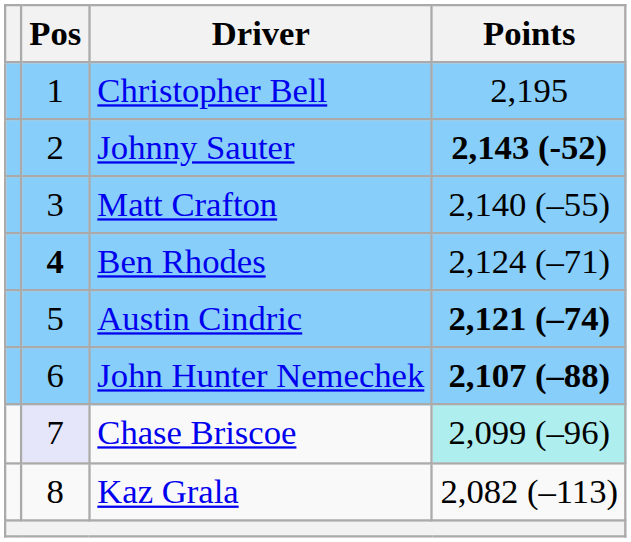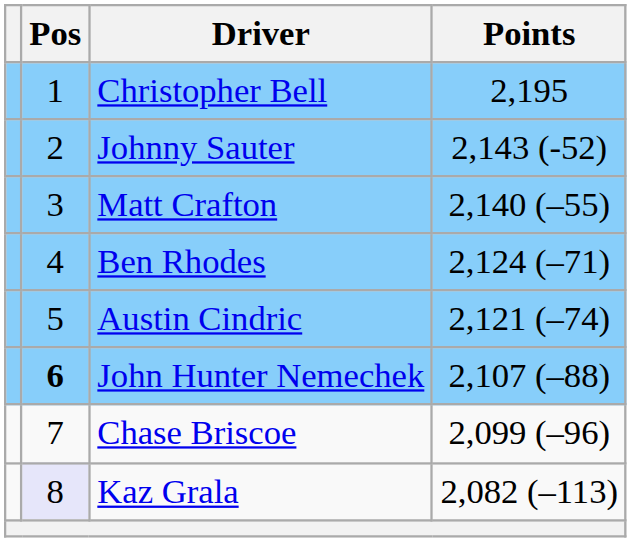(529, 147) bold -> (529, 147) normal
(55, 261) bold -> (55, 261) normal
(529, 318) bold -> (529, 318) normal
(55, 376) normal -> (55, 376) bold
(529, 376) bold -> (529, 376) normal
(55, 433) lavender background -> (55, 433) no background
(529, 433) paleturquoise background -> (529, 433) no background
(55, 490) no background -> (55, 490) lavender background
